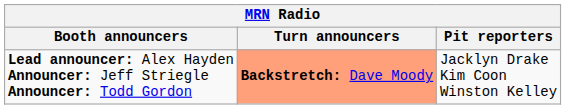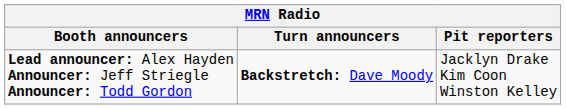(337, 77) lightsalmon background -> (337, 77) no background
